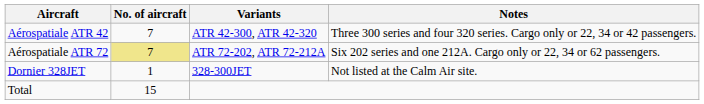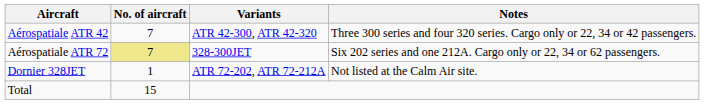(259, 52) ATR 72-202, ATR 72-212A -> (222, 52) 328-300JET
(222, 71) 328-300JET -> (259, 71) ATR 72-202, ATR 72-212A
